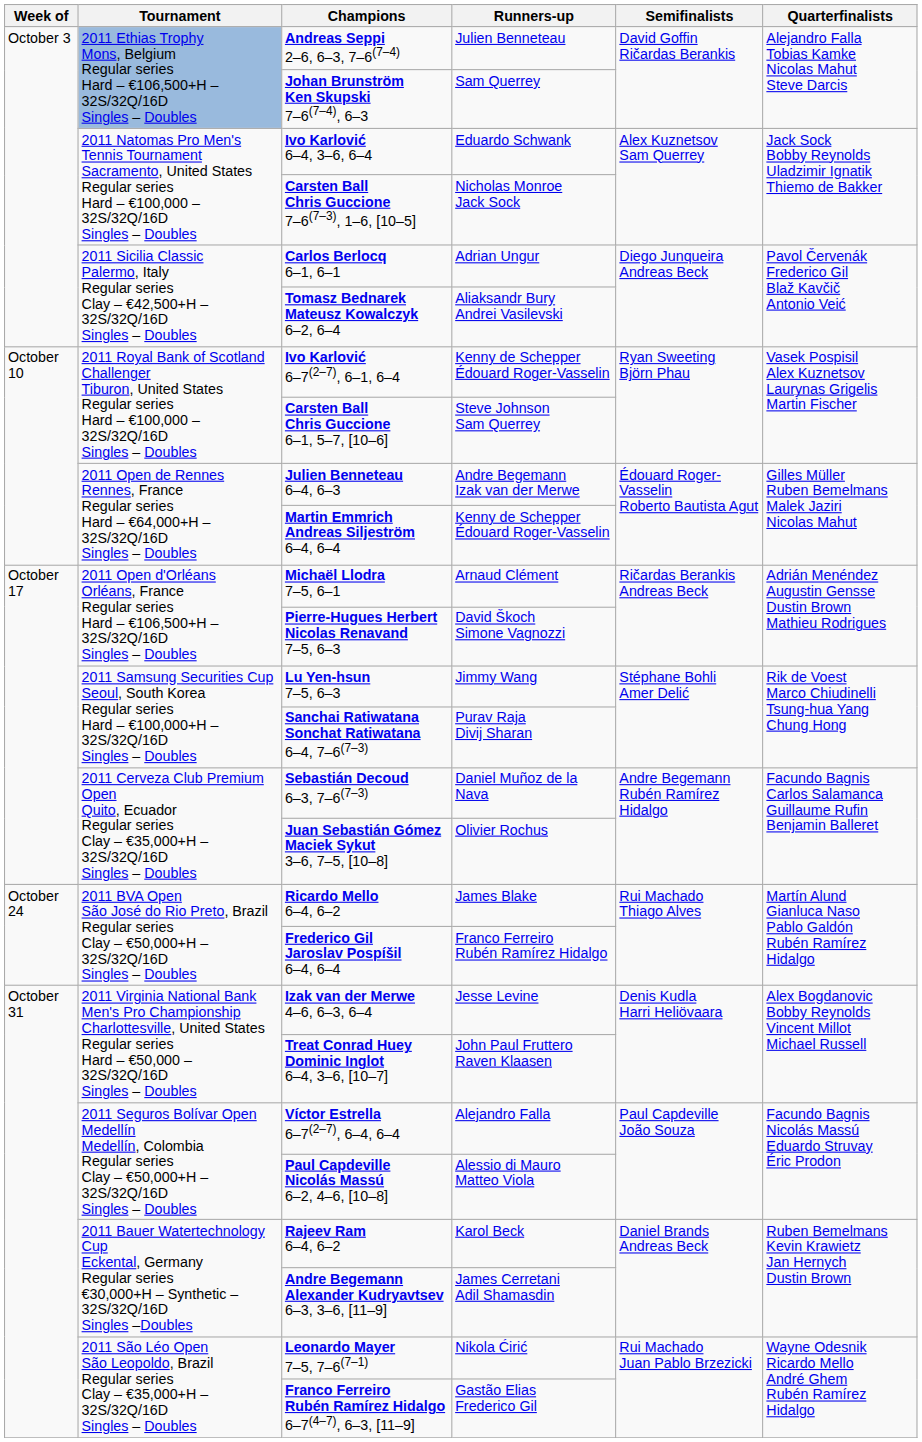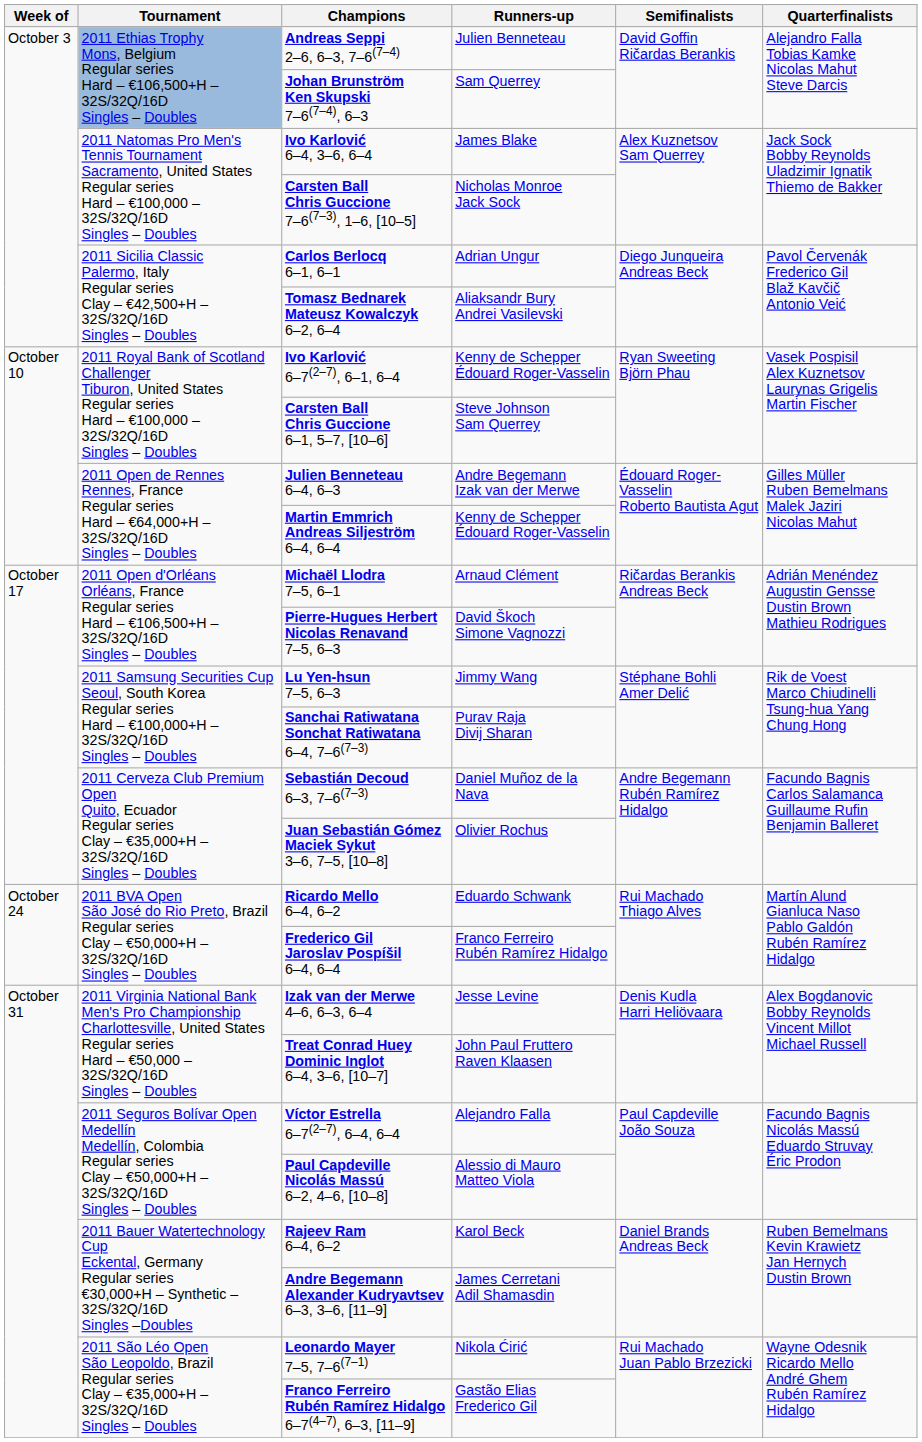(513, 139) Eduardo Schwank -> (496, 139) James Blake
(496, 895) James Blake -> (513, 895) Eduardo Schwank
